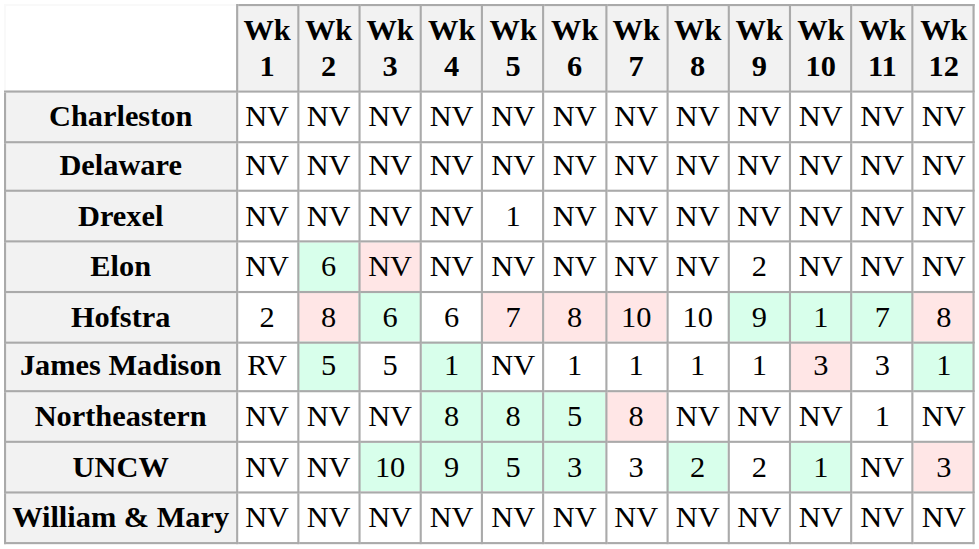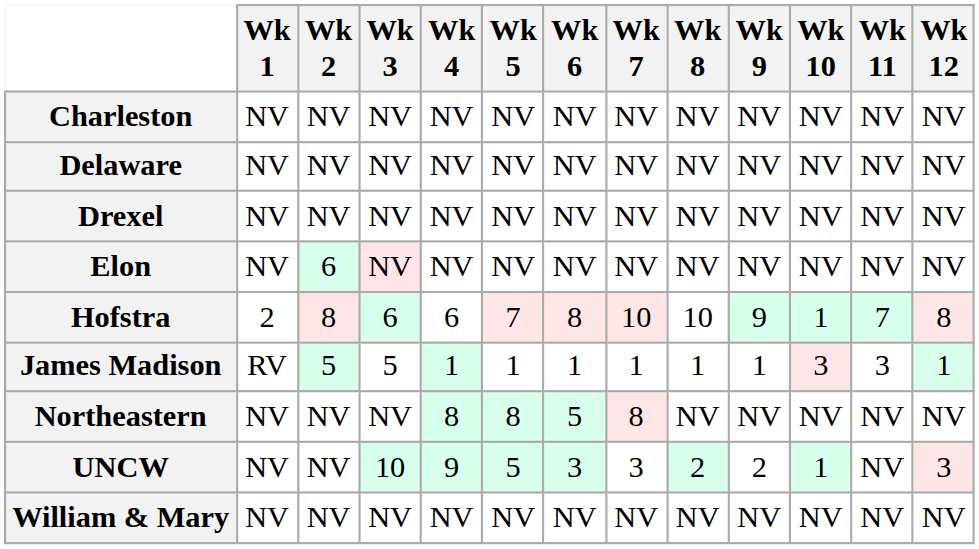(513, 216) 1 -> (513, 216) NV
(759, 266) 2 -> (759, 266) NV
(513, 366) NV -> (513, 366) 1
(882, 416) 1 -> (882, 416) NV
